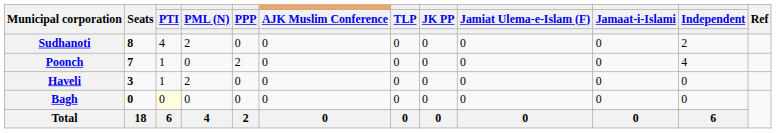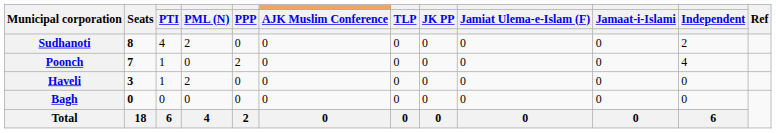(162, 99) lightyellow background -> (162, 99) no background
